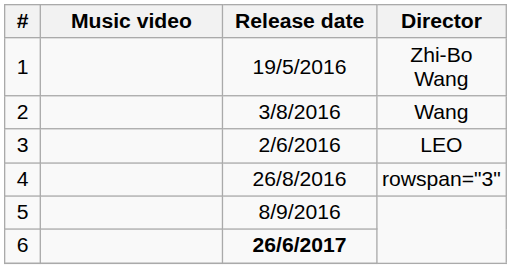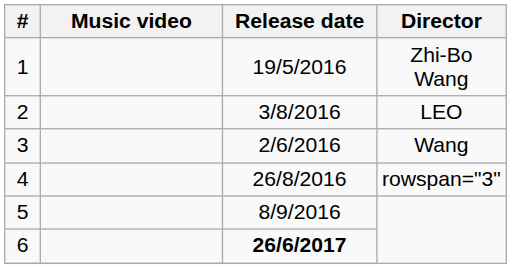(441, 111) Wang -> (441, 111) LEO
(441, 145) LEO -> (441, 145) Wang
